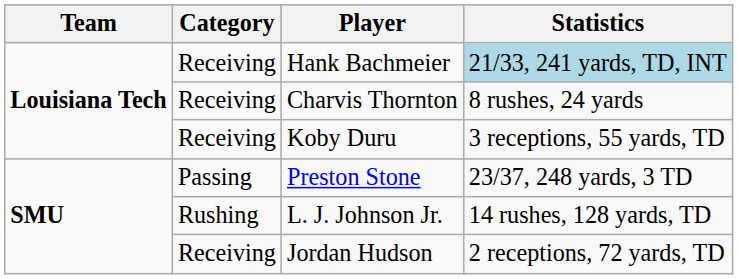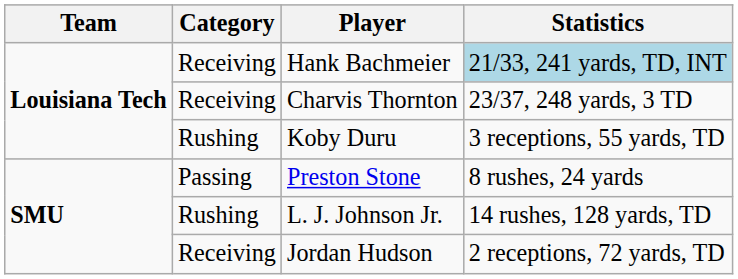(556, 100) 8 rushes, 24 yards -> (581, 100) 23/37, 248 yards, 3 TD
(227, 138) Receiving -> (218, 138) Rushing
(581, 177) 23/37, 248 yards, 3 TD -> (556, 177) 8 rushes, 24 yards
